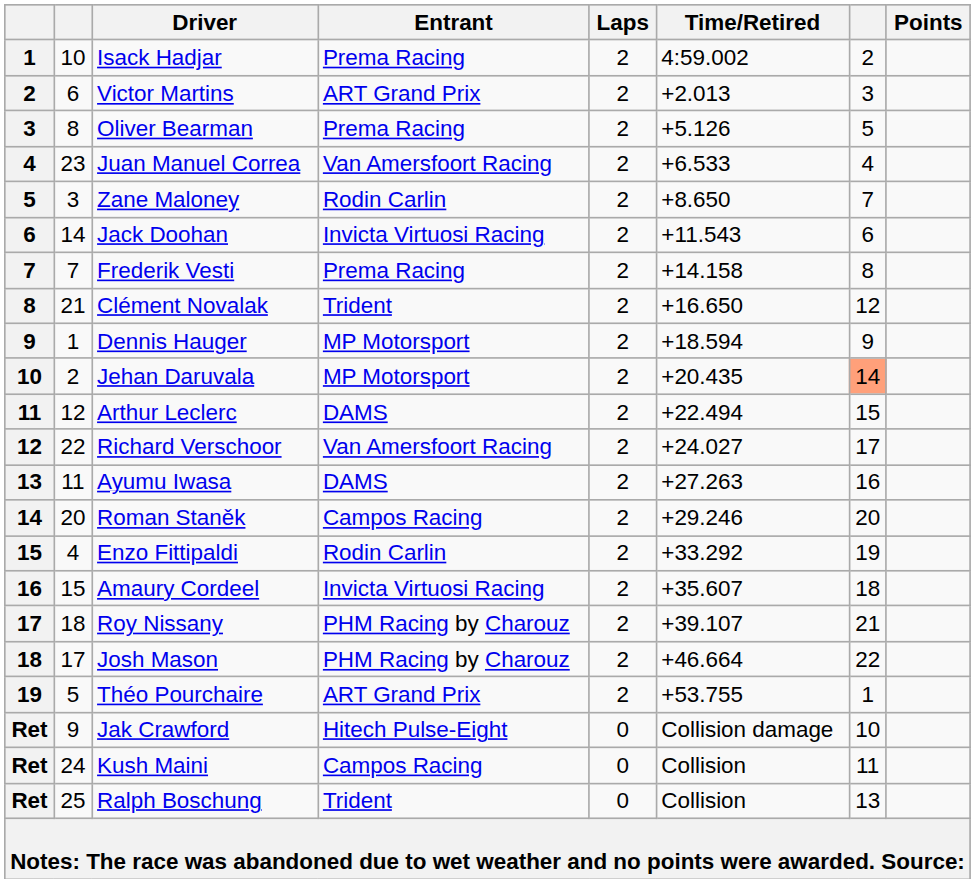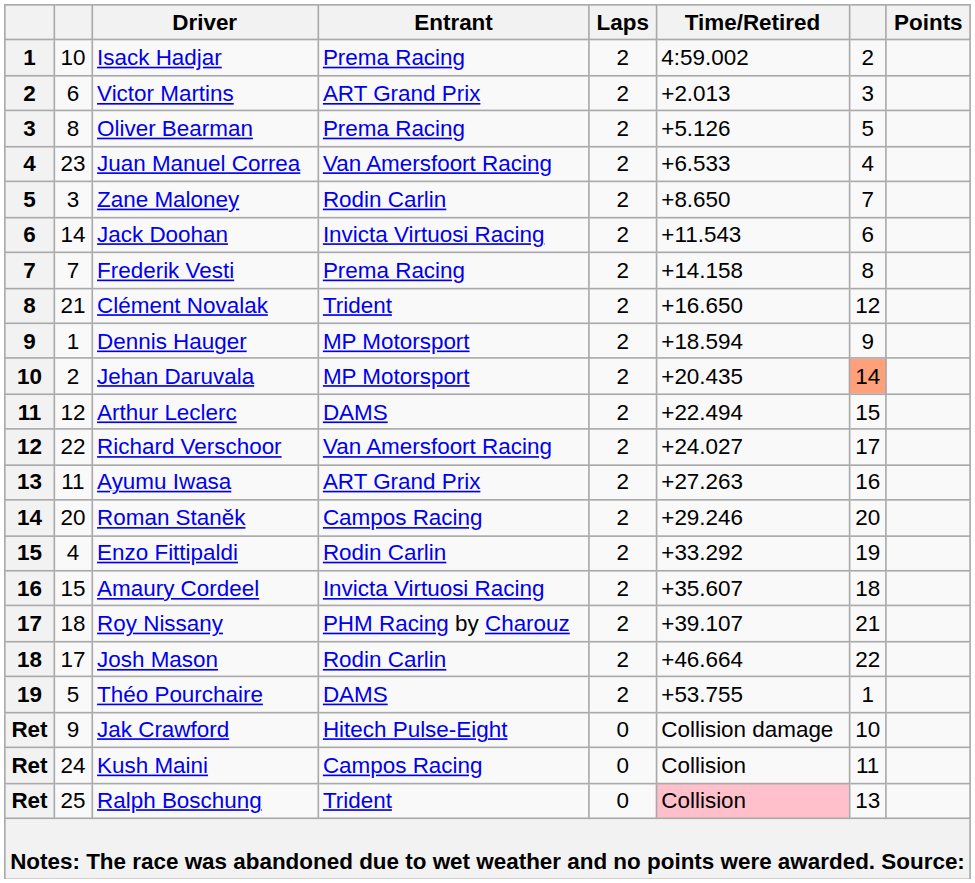(355, 482) DAMS -> (402, 482) ART Grand Prix
(446, 659) PHM Racing by Charouz -> (385, 659) Rodin Carlin
(402, 694) ART Grand Prix -> (355, 694) DAMS
(704, 800) no background -> (704, 800) pink background
